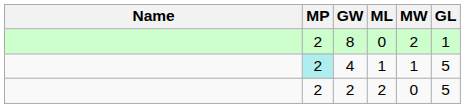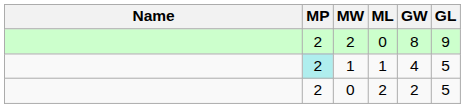columns swapped: (414, 16) <-> (350, 16)
(446, 41) 1 -> (446, 41) 9
